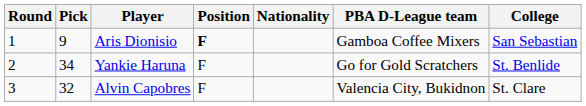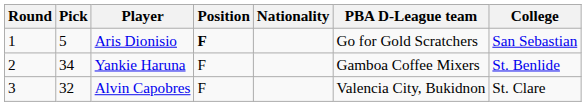(63, 40) 9 -> (63, 40) 5
(408, 40) Gamboa Coffee Mixers -> (407, 40) Go for Gold Scratchers
(407, 64) Go for Gold Scratchers -> (408, 64) Gamboa Coffee Mixers
